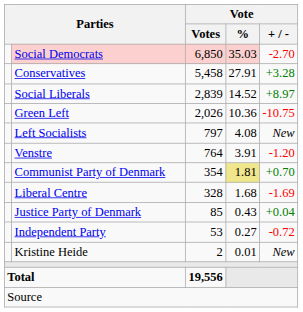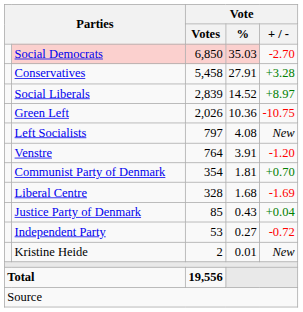(246, 172) khaki background -> (246, 172) no background
